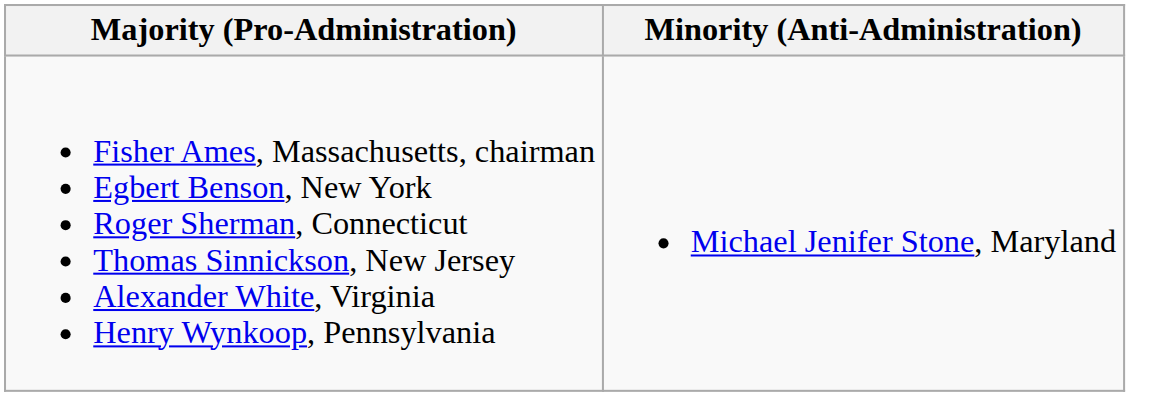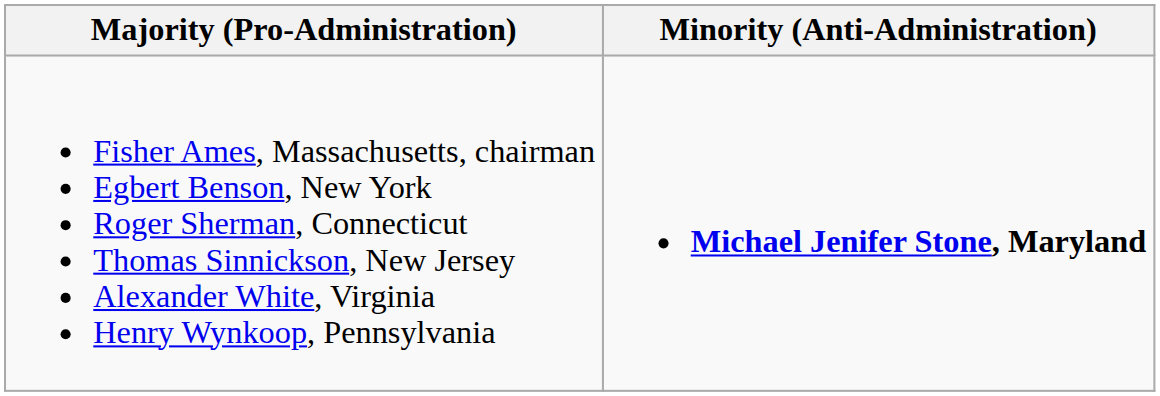(863, 241) normal -> (878, 241) bold
